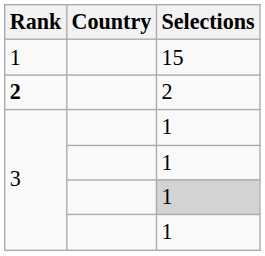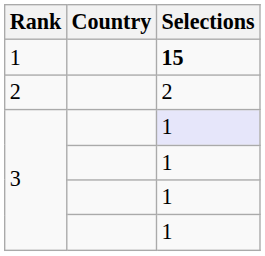(172, 57) normal -> (172, 57) bold
(15, 92) bold -> (15, 92) normal
(167, 127) no background -> (167, 127) lavender background
(167, 197) lightgrey background -> (167, 197) no background
